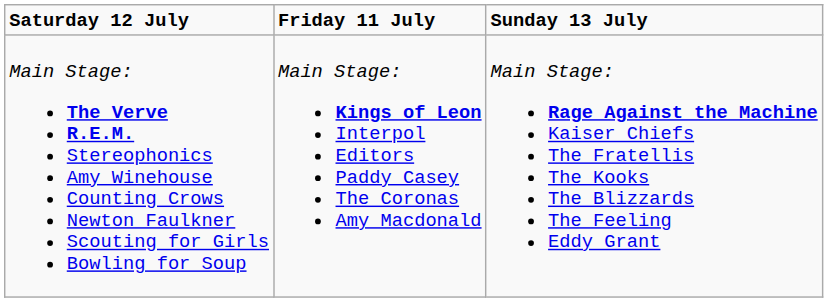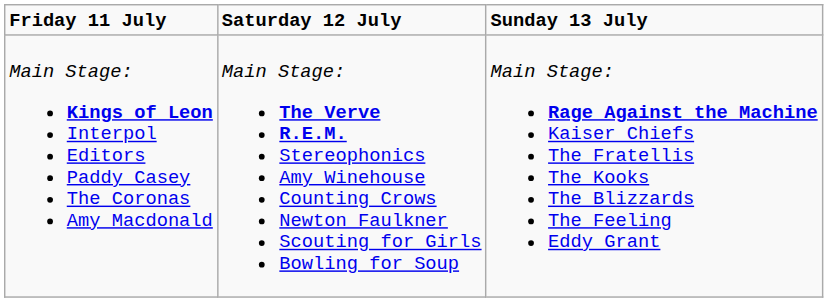columns swapped: (357, 20) <-> (99, 20)
